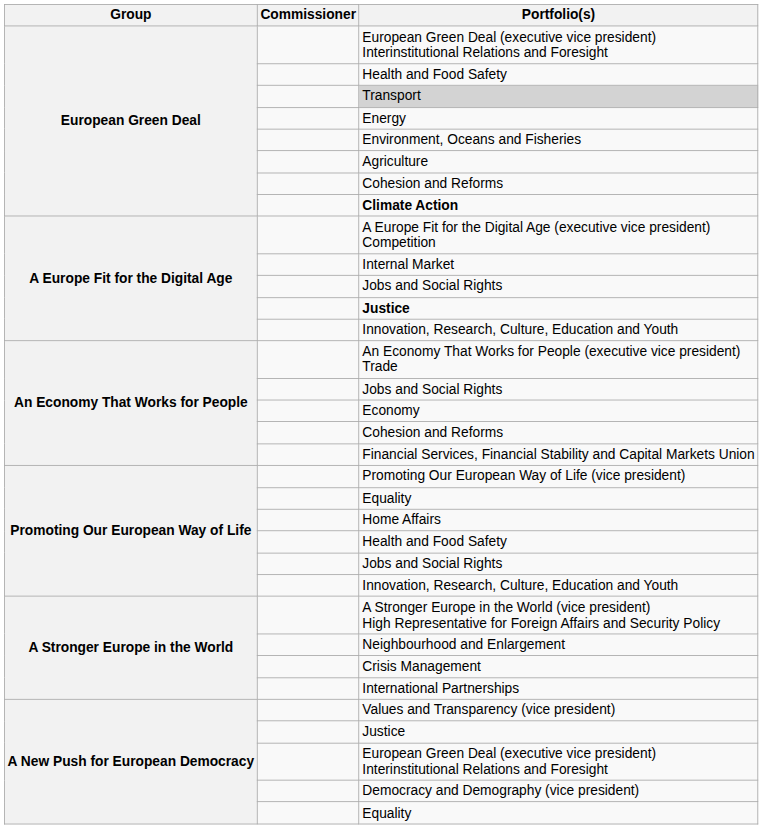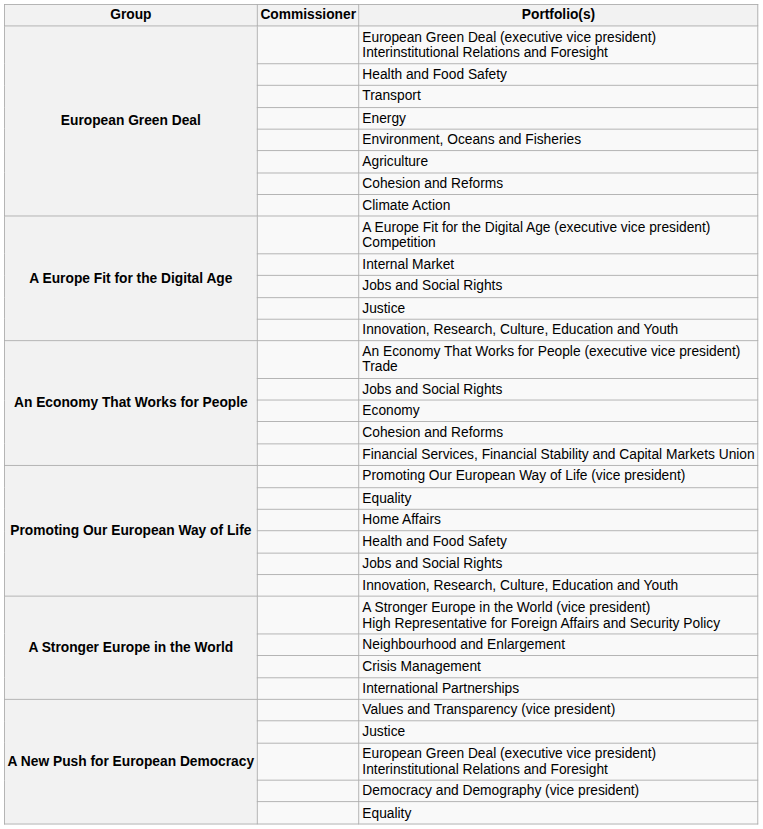(392, 96) lightgrey background -> (392, 96) no background
(410, 205) bold -> (406, 205) normal
(386, 308) bold -> (384, 308) normal
